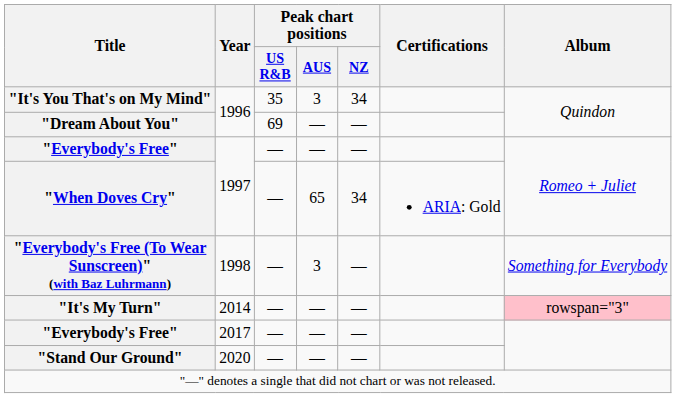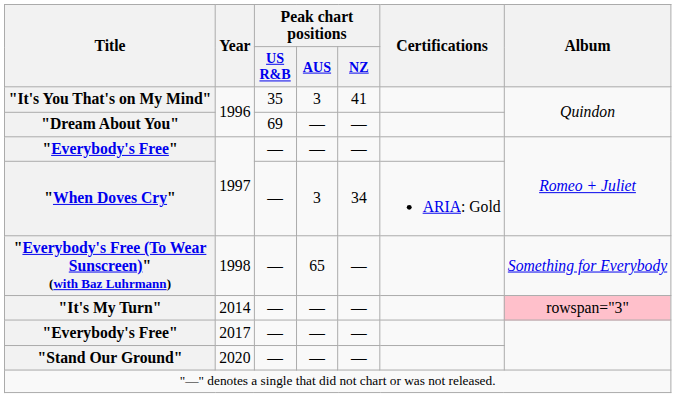(359, 99) 34 -> (359, 99) 41
(317, 198) 65 -> (317, 198) 3
(317, 265) 3 -> (317, 265) 65
